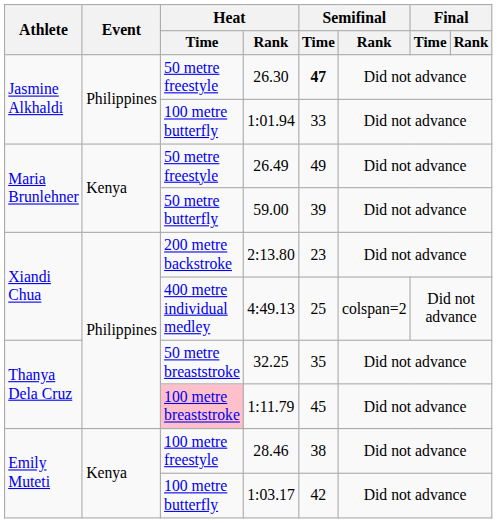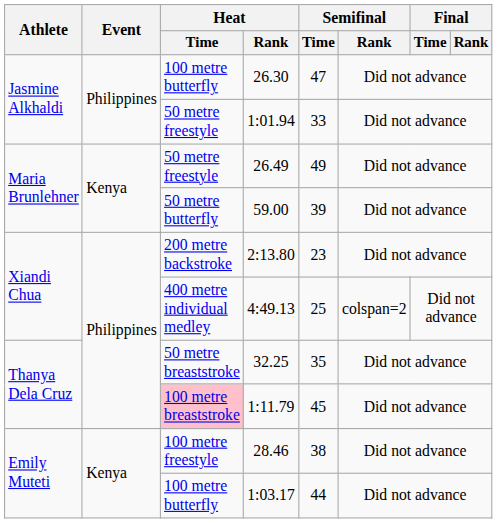(192, 77) 50 metre freestyle -> (196, 77) 100 metre butterfly
(318, 77) bold -> (318, 77) normal
(196, 121) 100 metre butterfly -> (192, 121) 50 metre freestyle
(318, 495) 42 -> (318, 495) 44
